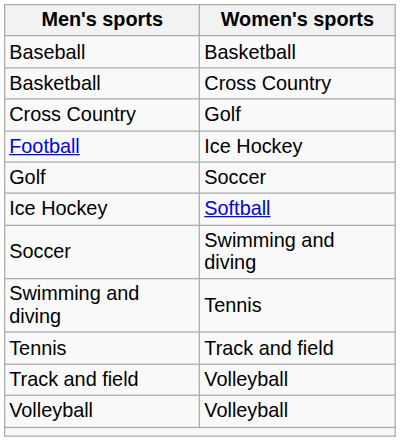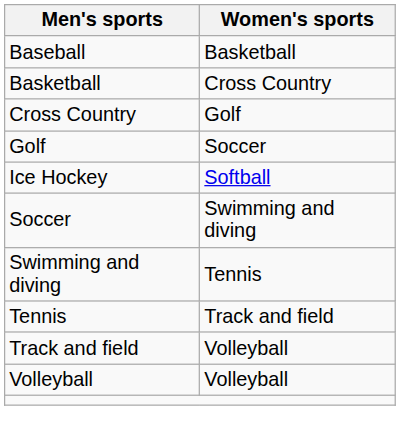- row: (44, 146)
